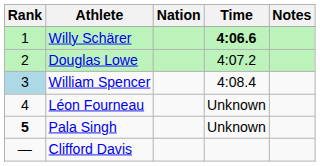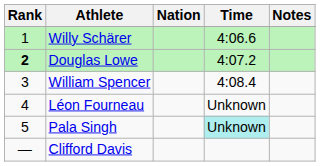(236, 37) bold -> (236, 37) normal
(25, 60) normal -> (25, 60) bold
(25, 82) lightblue background -> (25, 82) no background
(25, 127) bold -> (25, 127) normal
(236, 127) no background -> (236, 127) paleturquoise background
